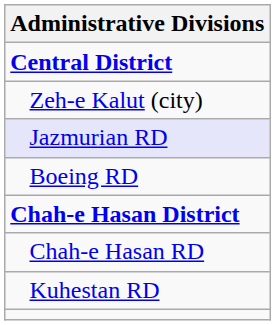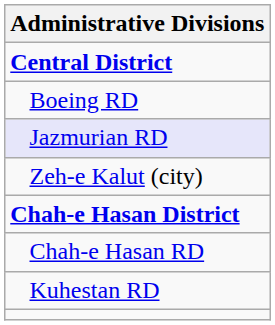(116, 99) Zeh-e Kalut (city) -> (84, 99) Boeing RD
(84, 175) Boeing RD -> (116, 175) Zeh-e Kalut (city)
